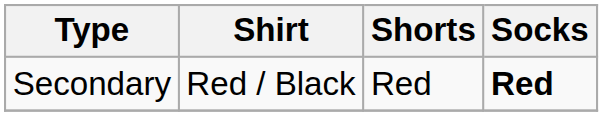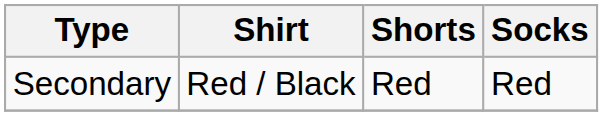(522, 83) bold -> (521, 83) normal
